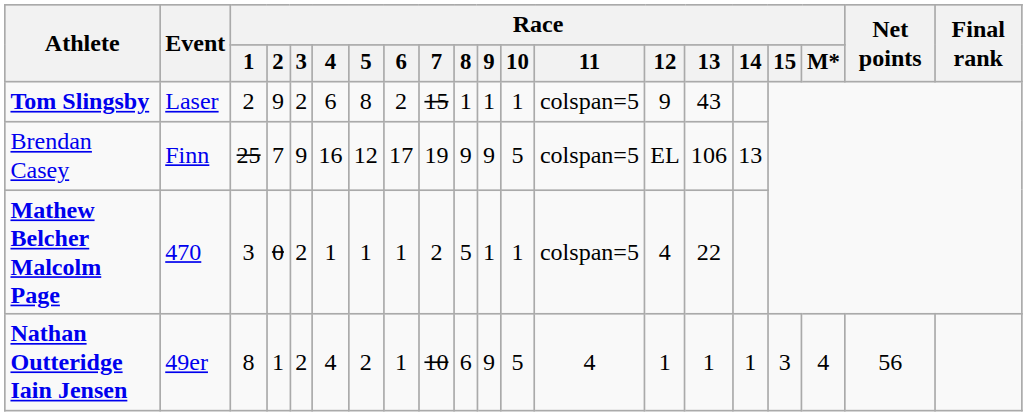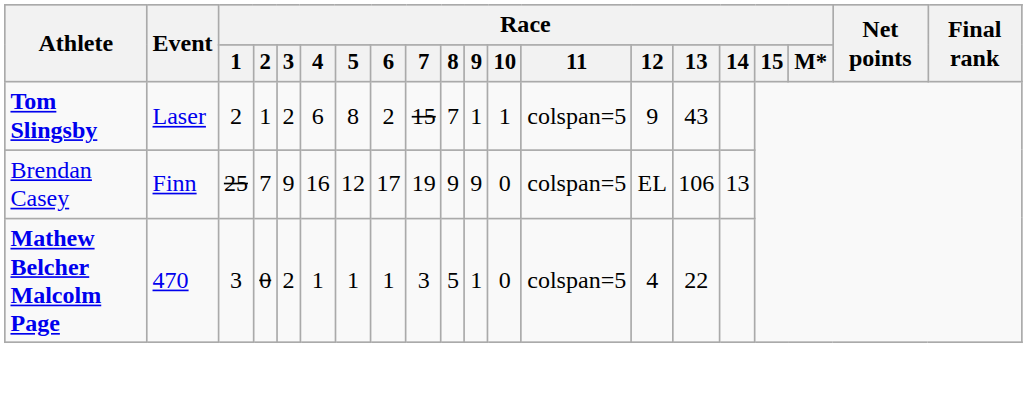(278, 101) 9 -> (265, 116) 1
(466, 101) 1 -> (453, 116) 7
(517, 155) 5 -> (505, 184) 0
(436, 252) 2 -> (424, 280) 3
(517, 252) 1 -> (505, 280) 0
- row: (69, 362)
